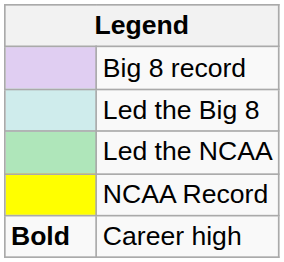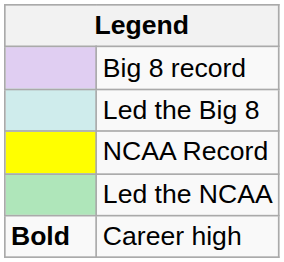rows swapped: (186, 194) <-> (188, 151)
